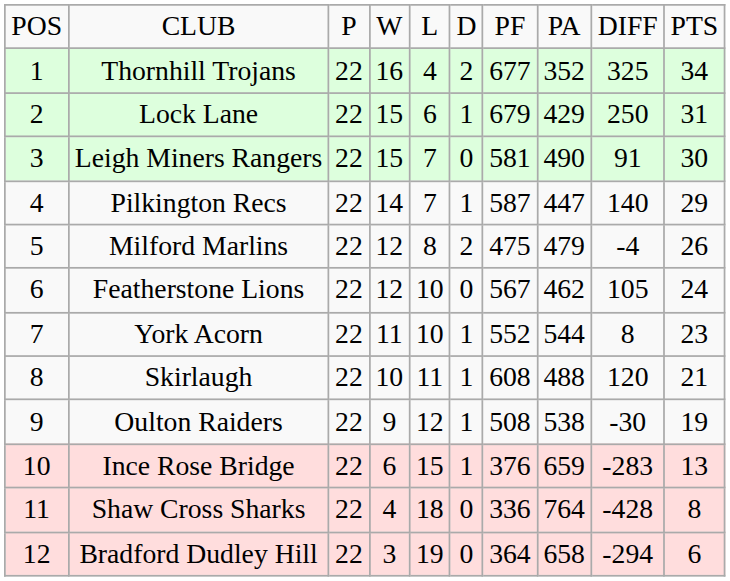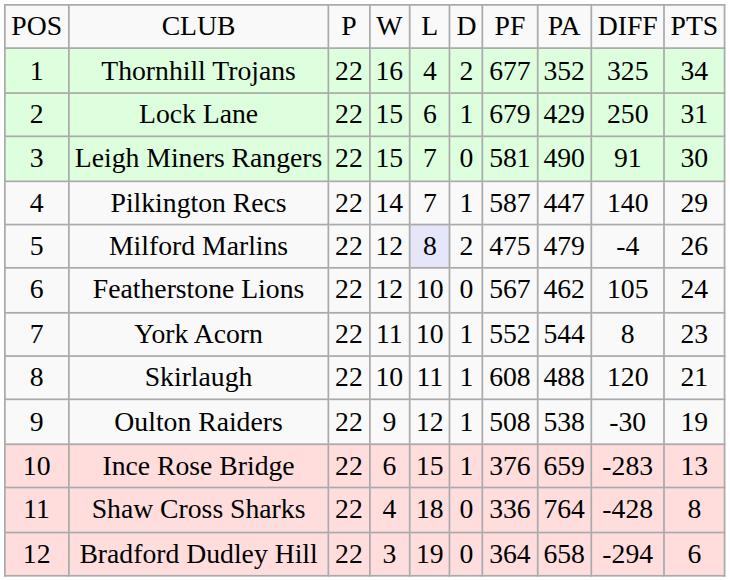(430, 245) no background -> (430, 245) lavender background
